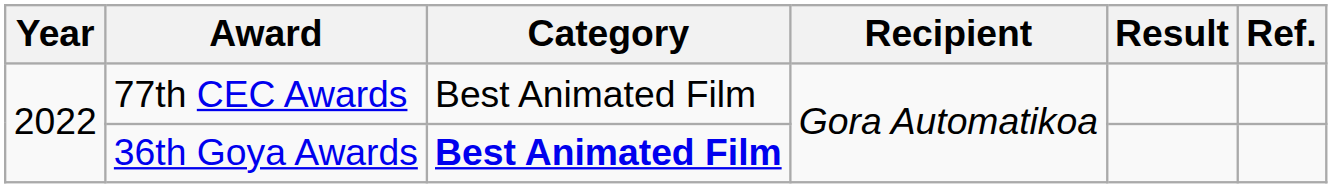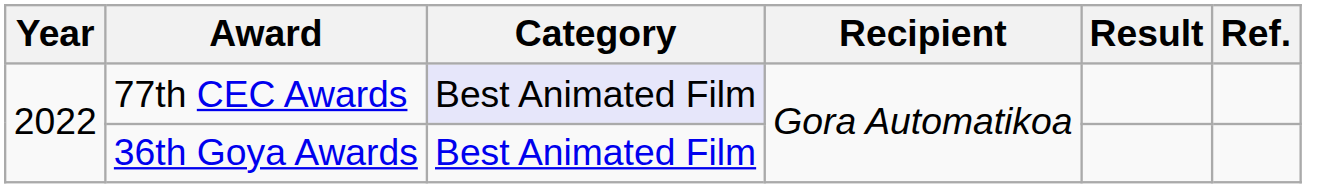(596, 93) no background -> (596, 93) lavender background
(608, 152) bold -> (596, 152) normal
